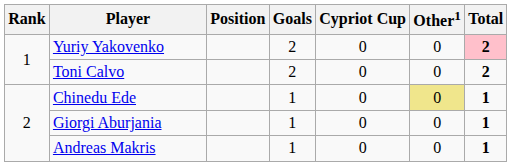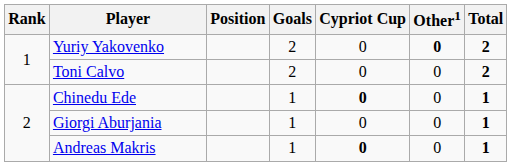(437, 46) normal -> (437, 46) bold
(486, 46) pink background -> (486, 46) no background
(363, 97) normal -> (363, 97) bold
(437, 97) khaki background -> (437, 97) no background
(363, 148) normal -> (363, 148) bold
